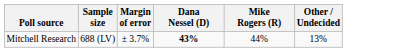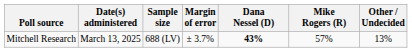+ column: (111, 18)
(259, 39) 44% -> (324, 39) 57%
